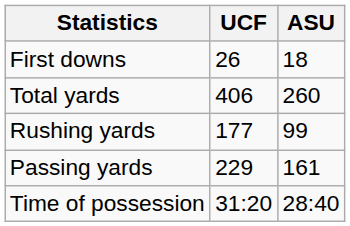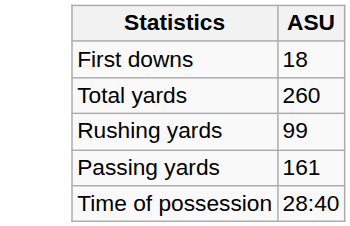- column: (244, 23)
